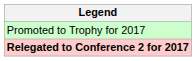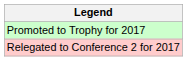(98, 47) bold -> (93, 47) normal
